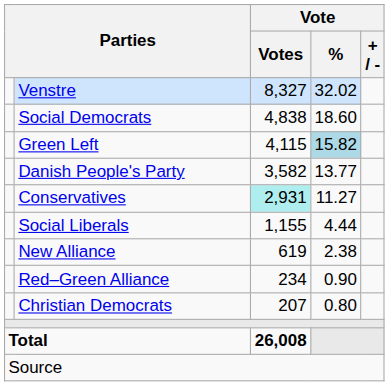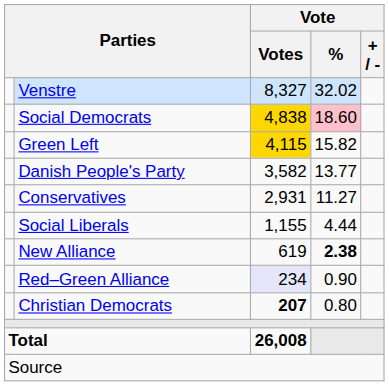(285, 117) no background -> (285, 117) gold background
(336, 117) no background -> (336, 117) pink background
(286, 144) no background -> (286, 144) gold background
(336, 144) lightblue background -> (336, 144) no background
(285, 198) paleturquoise background -> (285, 198) no background
(340, 252) normal -> (340, 252) bold
(292, 279) no background -> (292, 279) lavender background
(292, 306) normal -> (292, 306) bold
